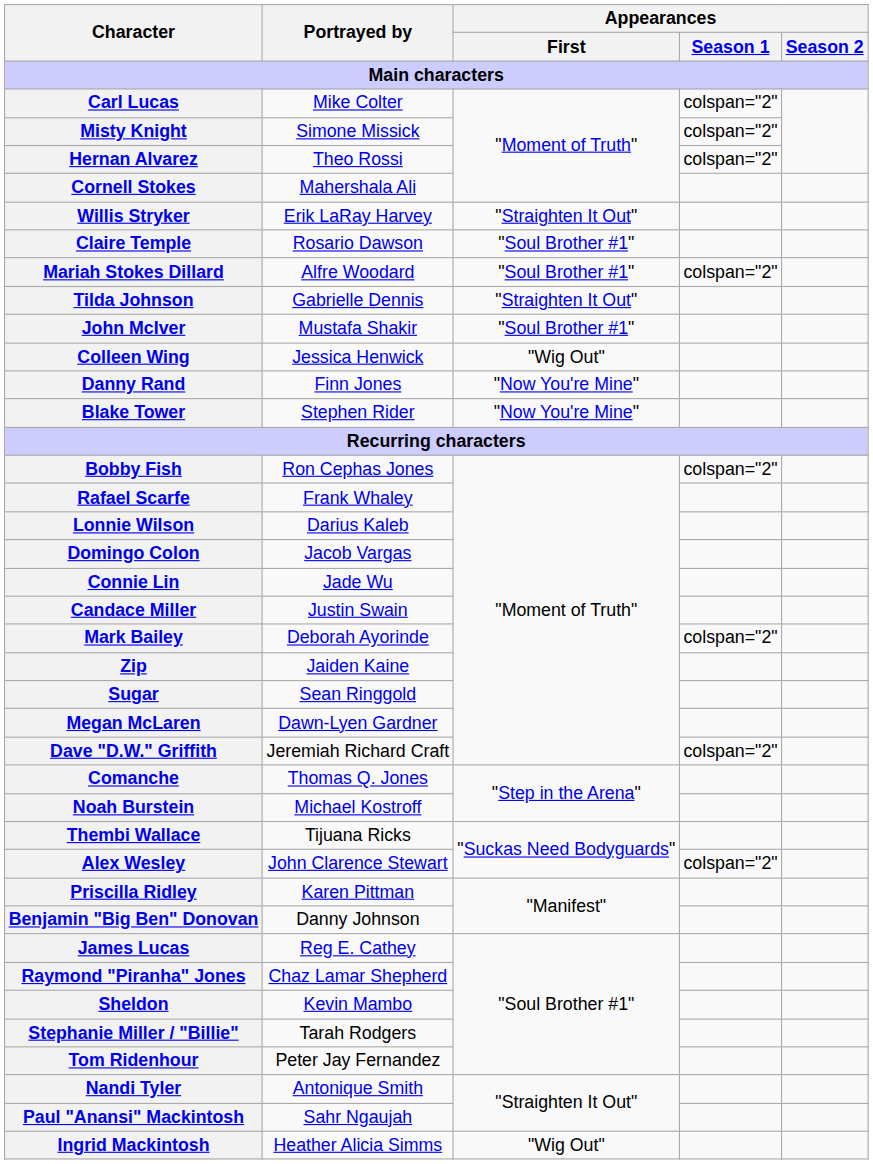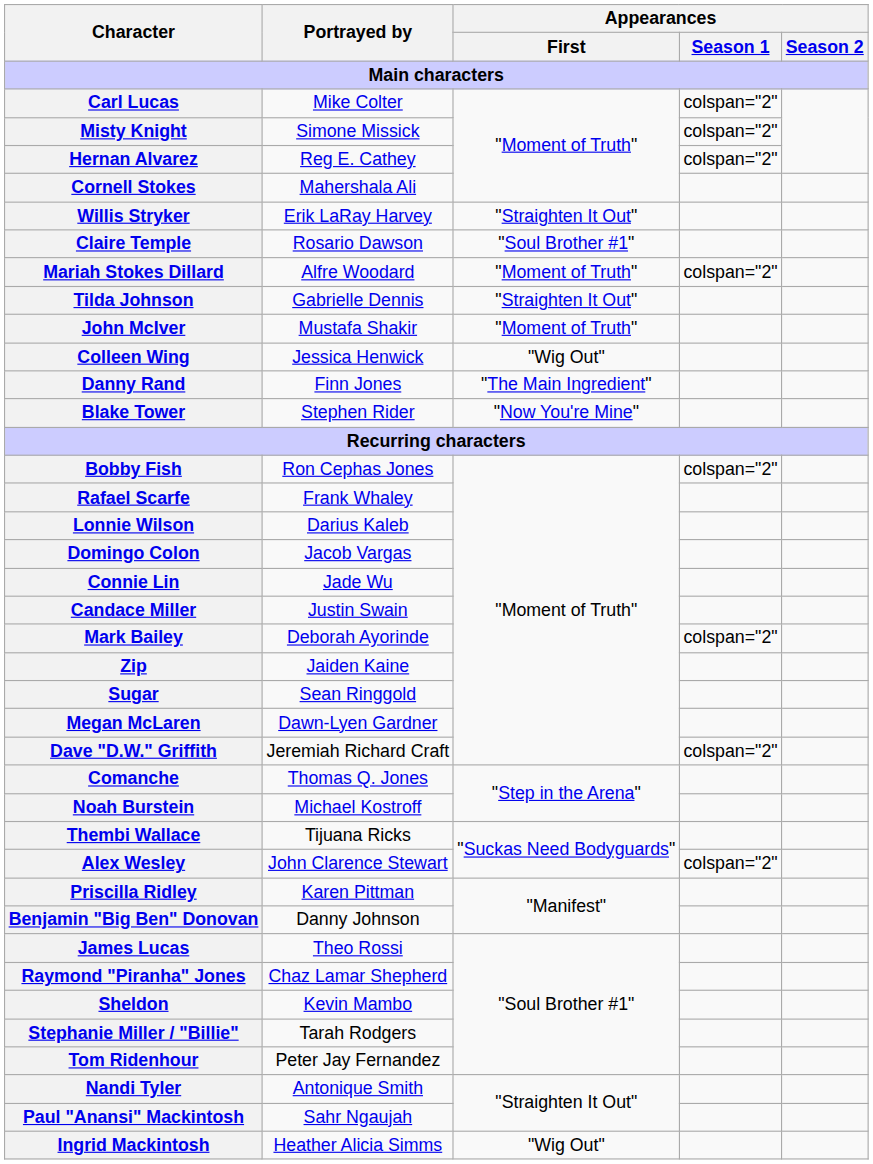(358, 159) Theo Rossi -> (358, 159) Reg E. Cathey
(566, 272) "Soul Brother #1" -> (566, 272) "Moment of Truth"
(566, 328) "Soul Brother #1" -> (566, 328) "Moment of Truth"
(566, 384) "Now You're Mine" -> (566, 384) "The Main Ingredient"
(358, 948) Reg E. Cathey -> (358, 948) Theo Rossi
